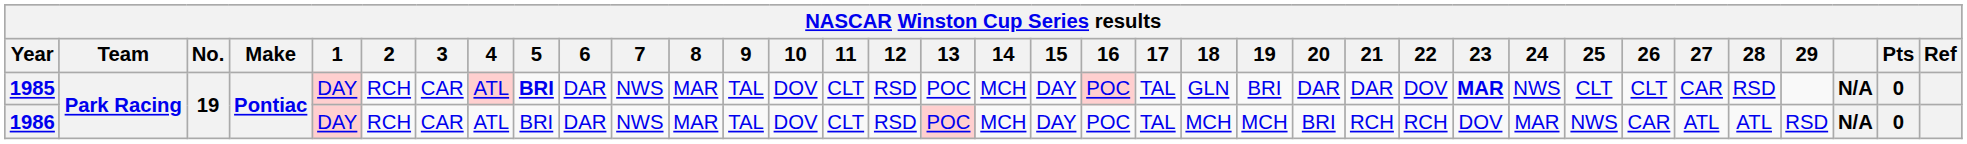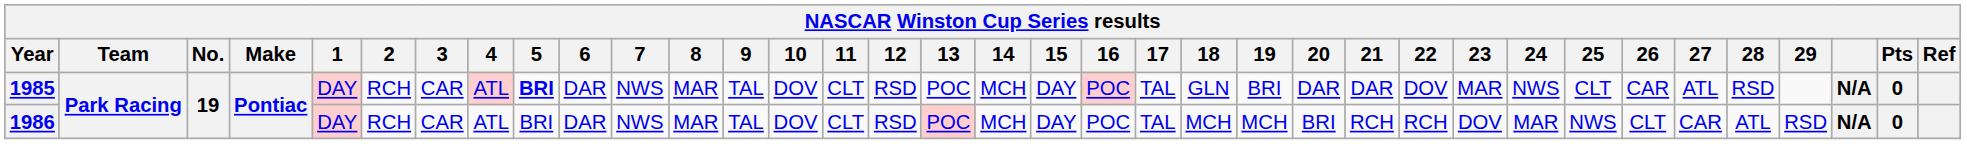(1480, 88) bold -> (1480, 88) normal
(1649, 88) CLT -> (1648, 88) CAR
(1702, 88) CAR -> (1700, 88) ATL
(1649, 122) CAR -> (1648, 122) CLT
(1702, 122) ATL -> (1700, 122) CAR
